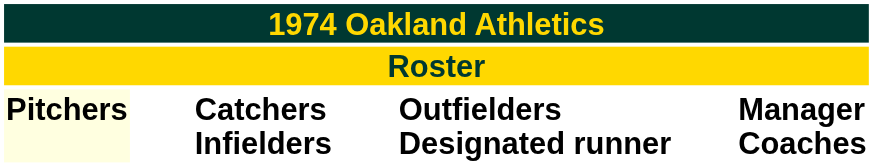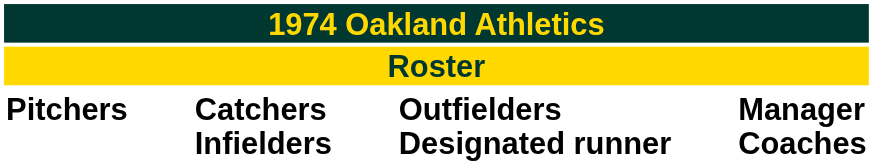(67, 109) lightyellow background -> (67, 109) no background
